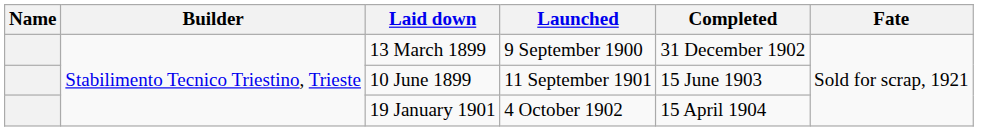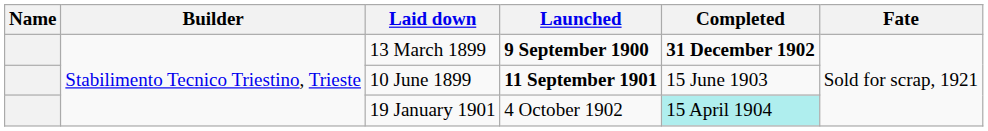(574, 49) normal -> (577, 49) bold
(733, 49) normal -> (741, 49) bold
(578, 79) normal -> (581, 79) bold
(713, 110) no background -> (719, 110) paleturquoise background
